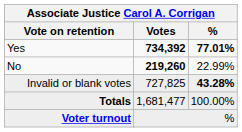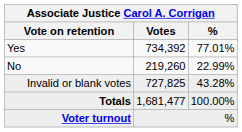(165, 48) bold -> (165, 48) normal
(216, 48) bold -> (216, 48) normal
(165, 66) bold -> (165, 66) normal
(216, 84) bold -> (216, 84) normal
